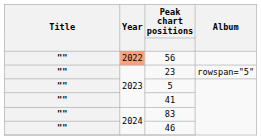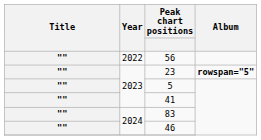(132, 58) lightsalmon background -> (132, 58) no background
(226, 72) normal -> (226, 72) bold
